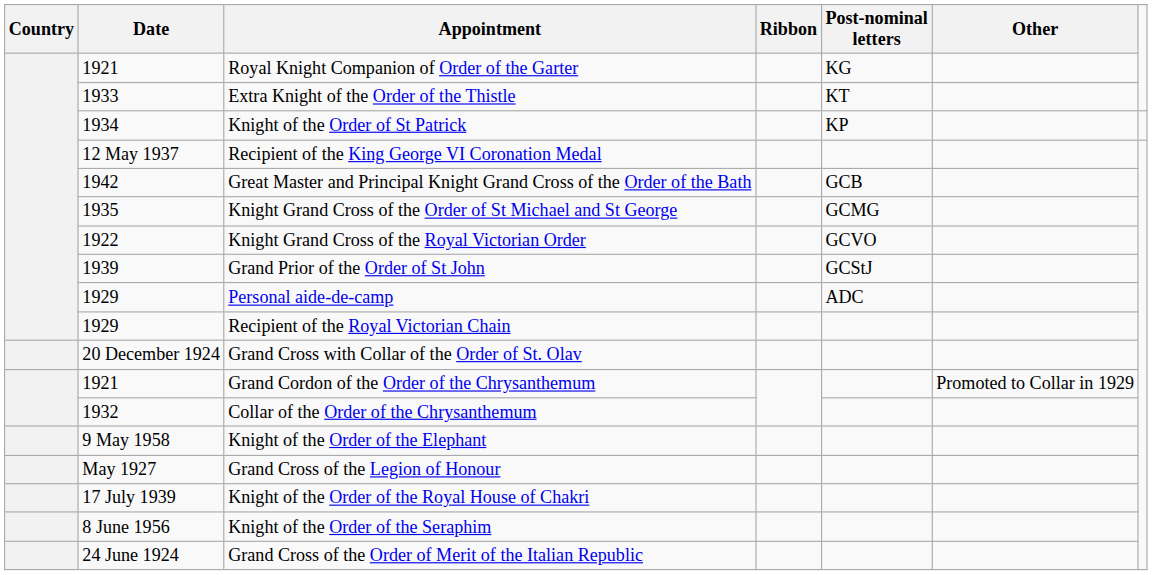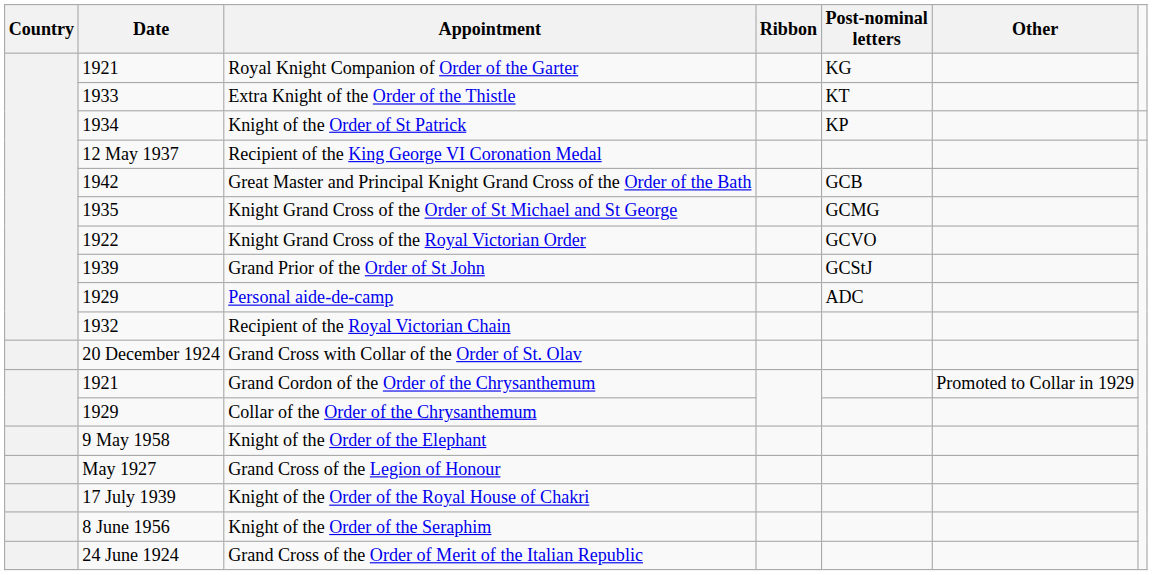(100, 325) 1929 -> (100, 325) 1932
(100, 411) 1932 -> (100, 411) 1929
